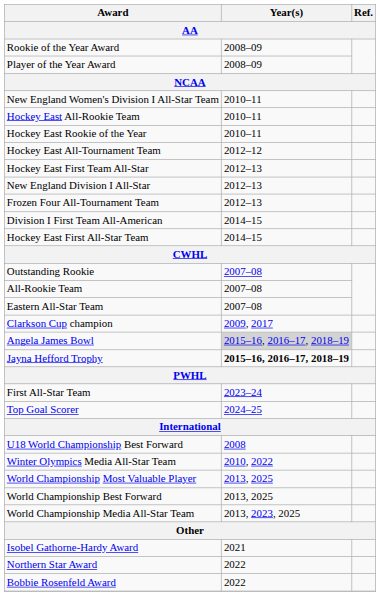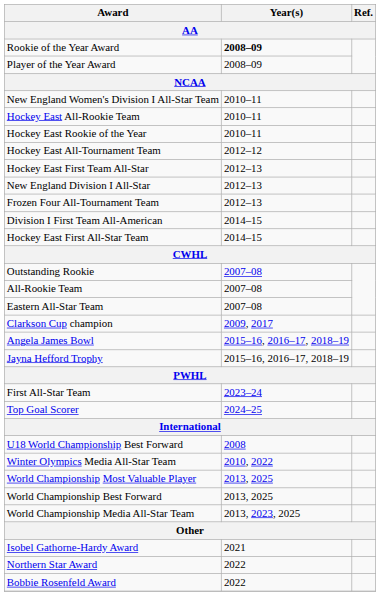(243, 47) normal -> (243, 47) bold
(286, 340) lightgrey background -> (286, 340) no background
(286, 358) bold -> (286, 358) normal
